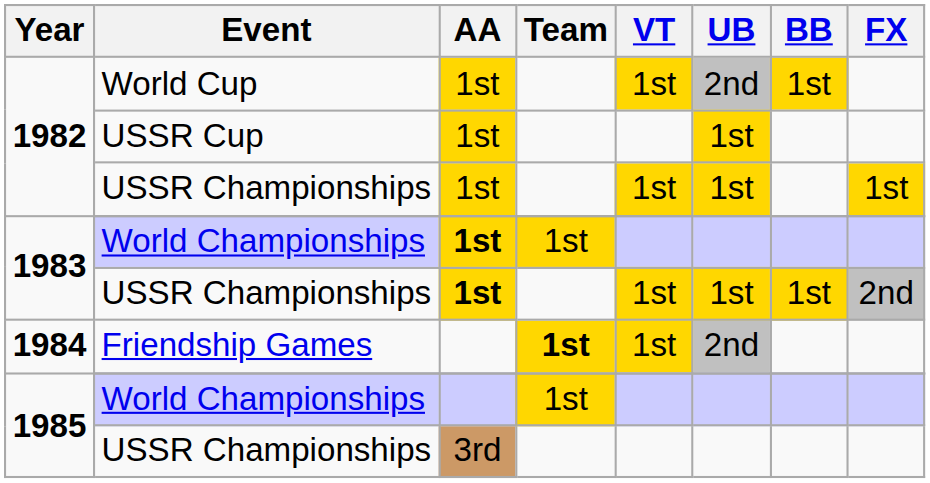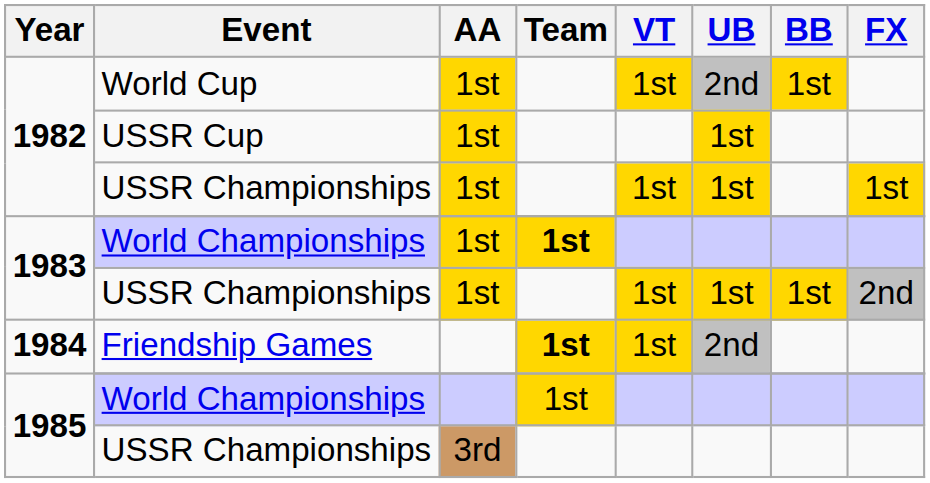(477, 240) bold -> (477, 240) normal
(566, 240) normal -> (566, 240) bold
(477, 293) bold -> (477, 293) normal
